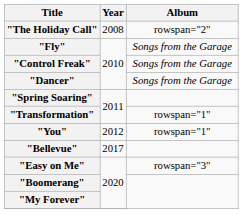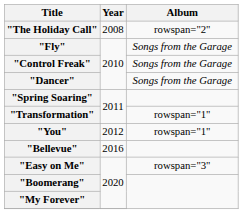(113, 149) 2017 -> (113, 149) 2016
